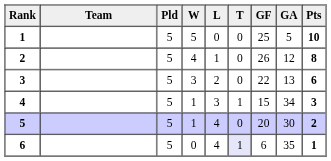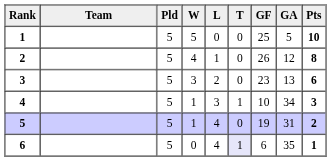(264, 80) 22 -> (264, 80) 23
(264, 102) 15 -> (264, 102) 10
(264, 123) 20 -> (264, 123) 19
(289, 123) 30 -> (289, 123) 31
